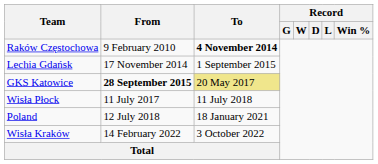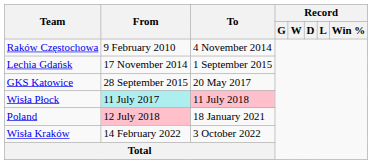(237, 47) bold -> (232, 47) normal
(147, 82) bold -> (146, 82) normal
(225, 82) khaki background -> (222, 82) no background
(131, 99) no background -> (131, 99) paleturquoise background
(224, 99) no background -> (221, 99) pink background
(132, 116) no background -> (132, 116) pink background
